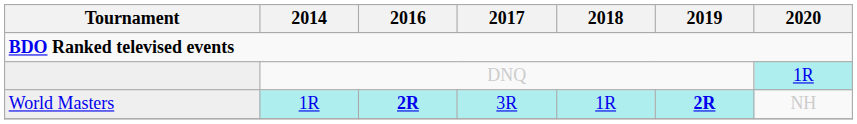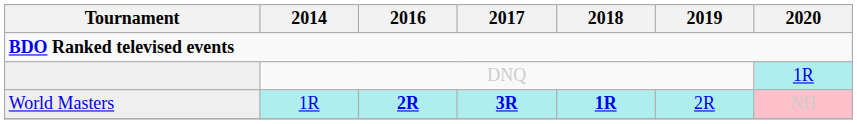(507, 103) normal -> (507, 103) bold
(606, 103) normal -> (606, 103) bold
(704, 103) bold -> (704, 103) normal
(803, 103) no background -> (803, 103) pink background
